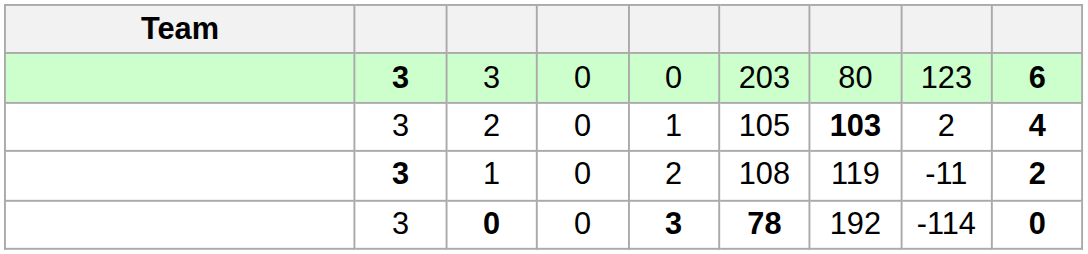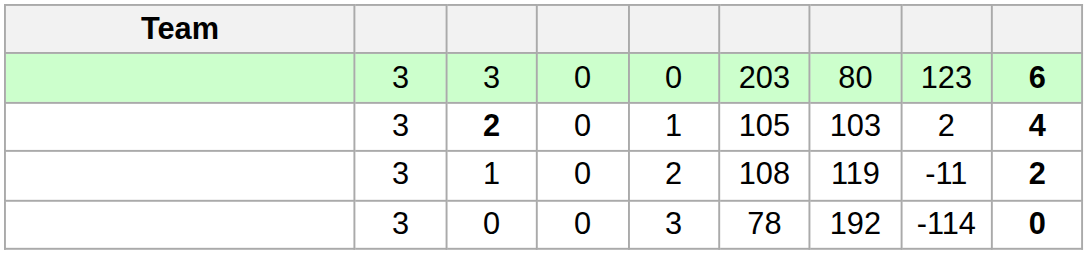(401, 77) bold -> (401, 77) normal
(492, 126) normal -> (492, 126) bold
(855, 126) bold -> (855, 126) normal
(401, 175) bold -> (401, 175) normal
(492, 223) bold -> (492, 223) normal
(673, 223) bold -> (673, 223) normal
(764, 223) bold -> (764, 223) normal
